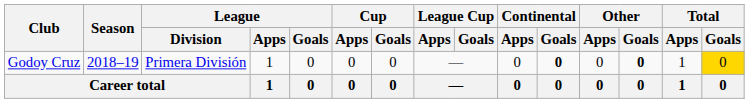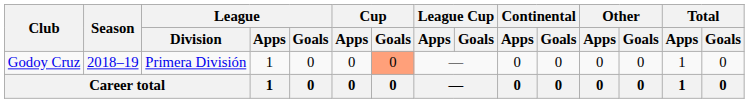(393, 62) no background -> (393, 62) lightsalmon background
(558, 62) bold -> (558, 62) normal
(641, 62) bold -> (641, 62) normal
(723, 62) gold background -> (723, 62) no background
